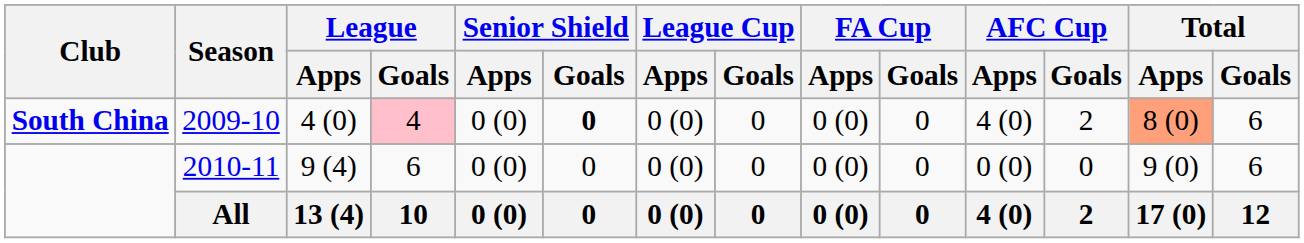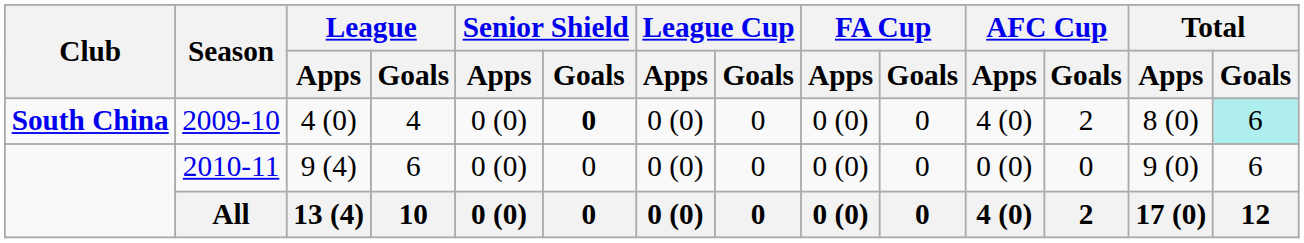(413, 120) pink background -> (413, 120) no background
(1171, 120) lightsalmon background -> (1171, 120) no background
(1255, 120) no background -> (1255, 120) paleturquoise background
